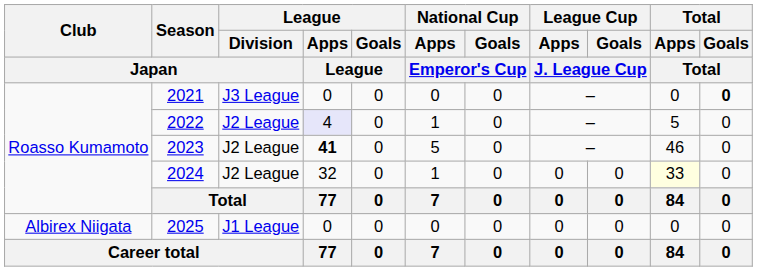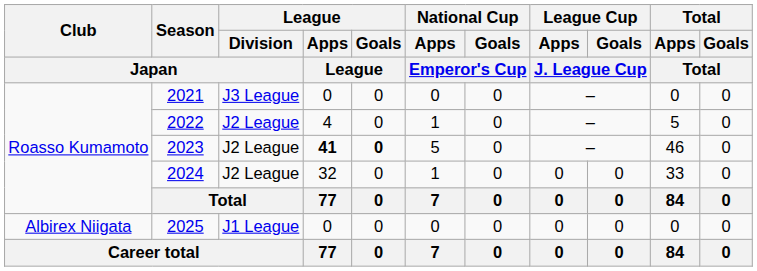(726, 95) bold -> (726, 95) normal
(327, 122) lavender background -> (327, 122) no background
(379, 148) normal -> (379, 148) bold
(675, 174) lightyellow background -> (675, 174) no background
